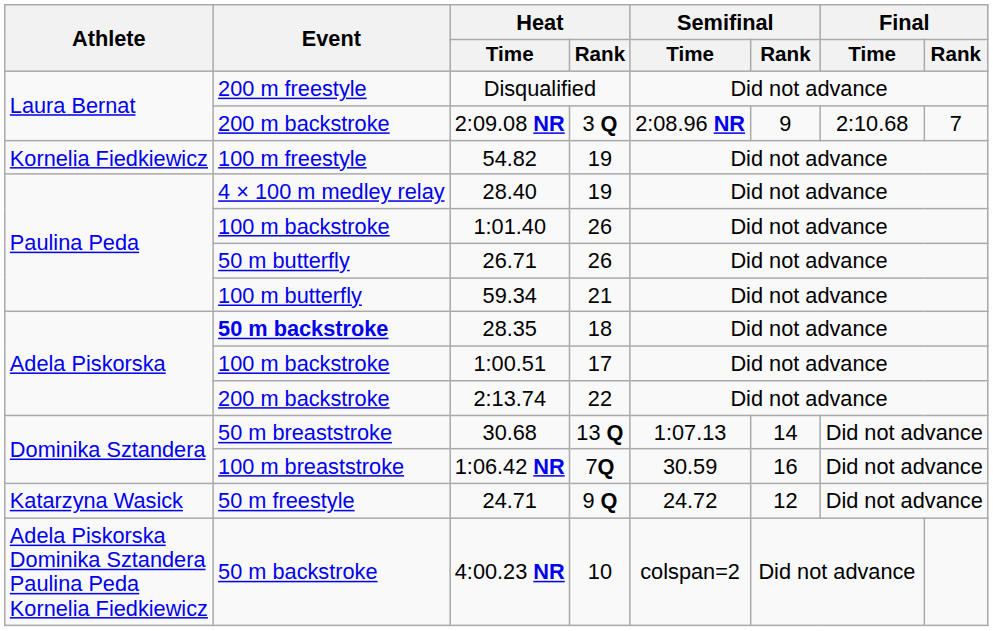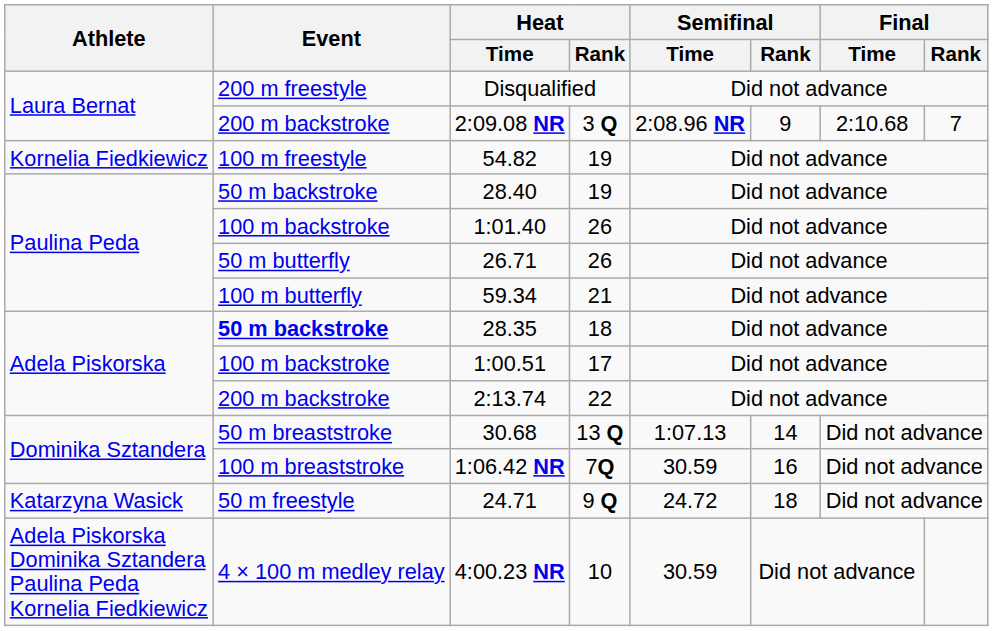(331, 192) 4 × 100 m medley relay -> (298, 192) 50 m backstroke
(785, 501) 12 -> (785, 501) 18
(298, 572) 50 m backstroke -> (331, 572) 4 × 100 m medley relay
(690, 572) colspan=2 -> (690, 572) 30.59
